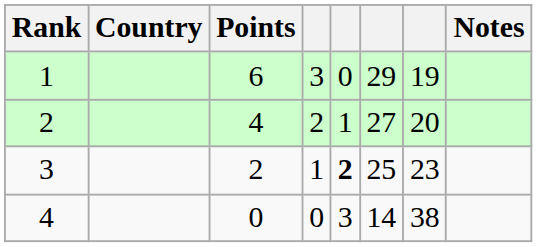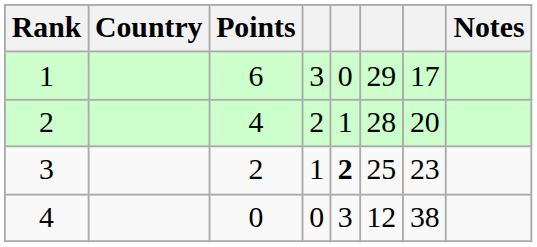(425, 75) 19 -> (425, 75) 17
(381, 122) 27 -> (381, 122) 28
(381, 216) 14 -> (381, 216) 12
